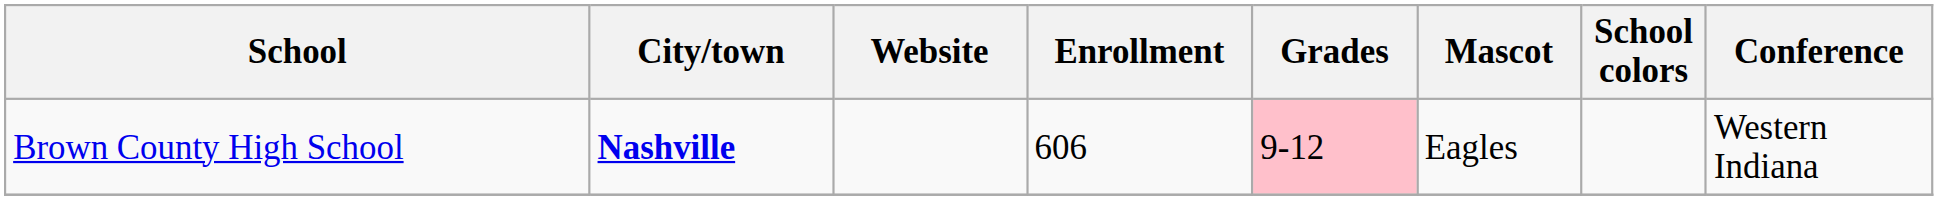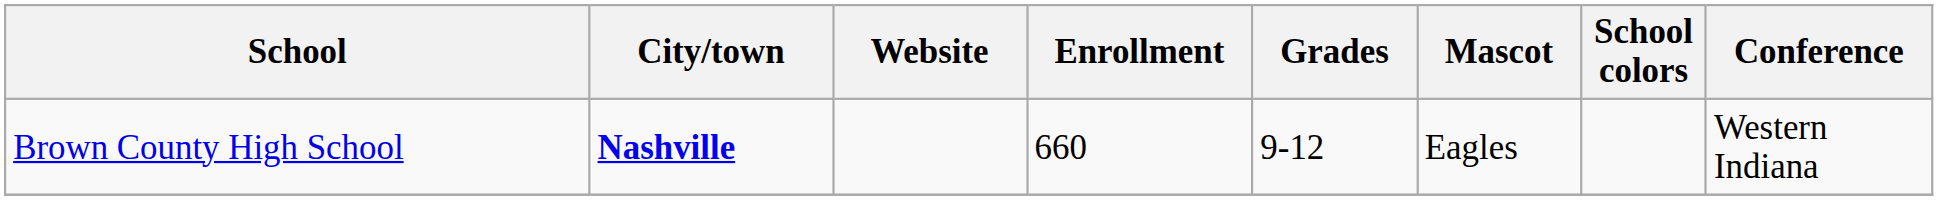(1061, 146) 606 -> (1061, 146) 660
(1292, 146) pink background -> (1292, 146) no background
